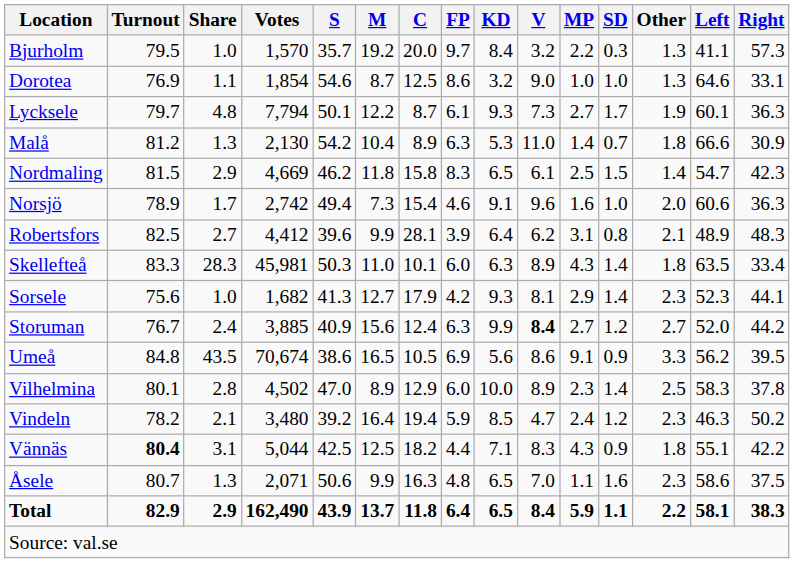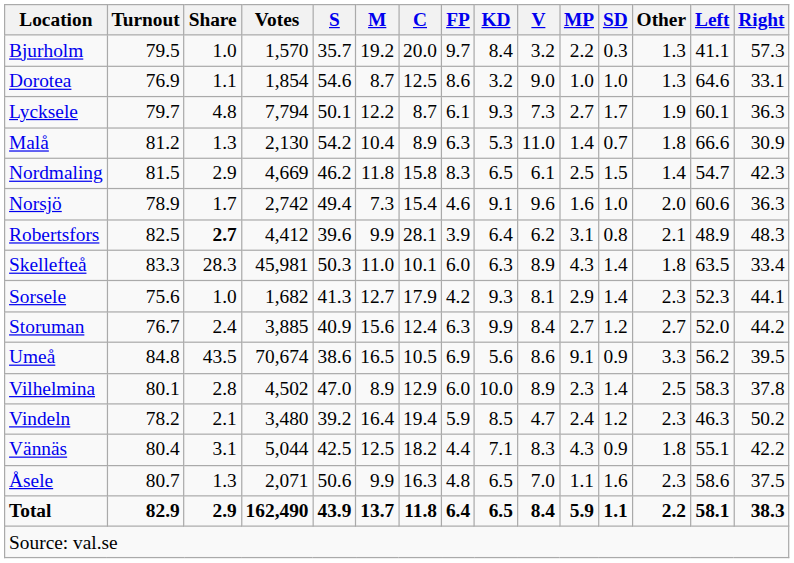(225, 234) normal -> (225, 234) bold
(543, 326) bold -> (543, 326) normal
(163, 449) bold -> (163, 449) normal
